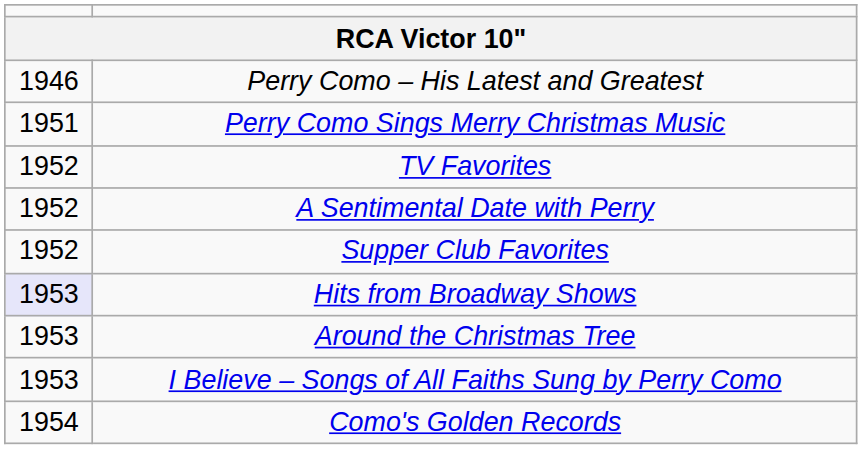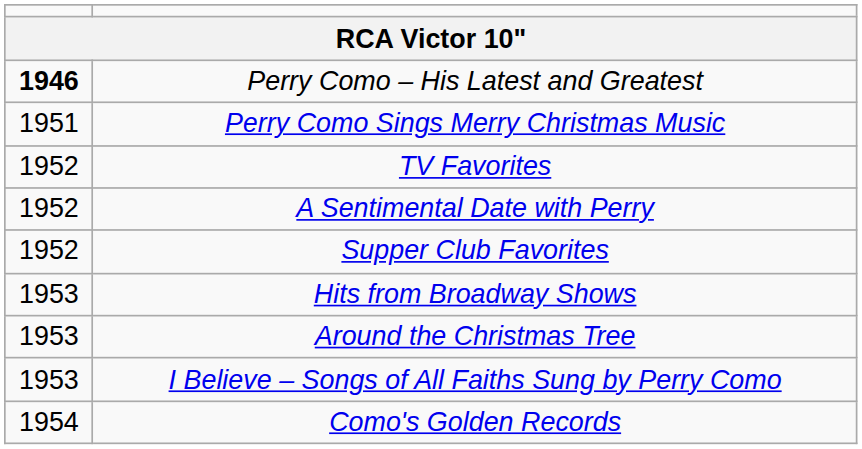(49, 80) normal -> (49, 80) bold
(49, 293) lavender background -> (49, 293) no background
